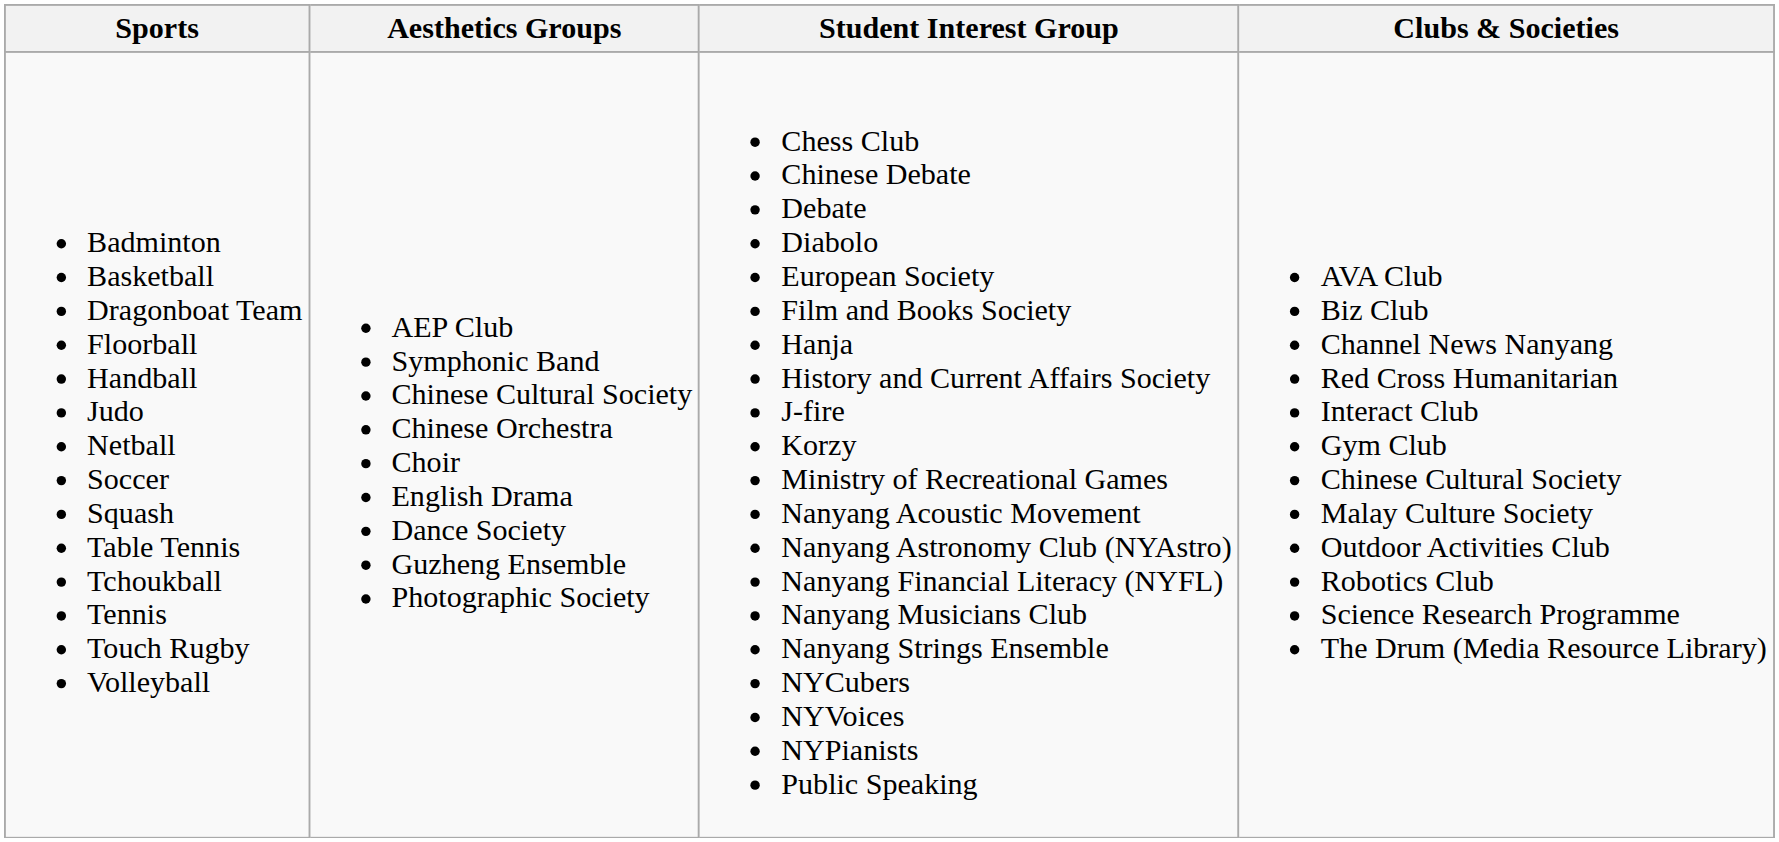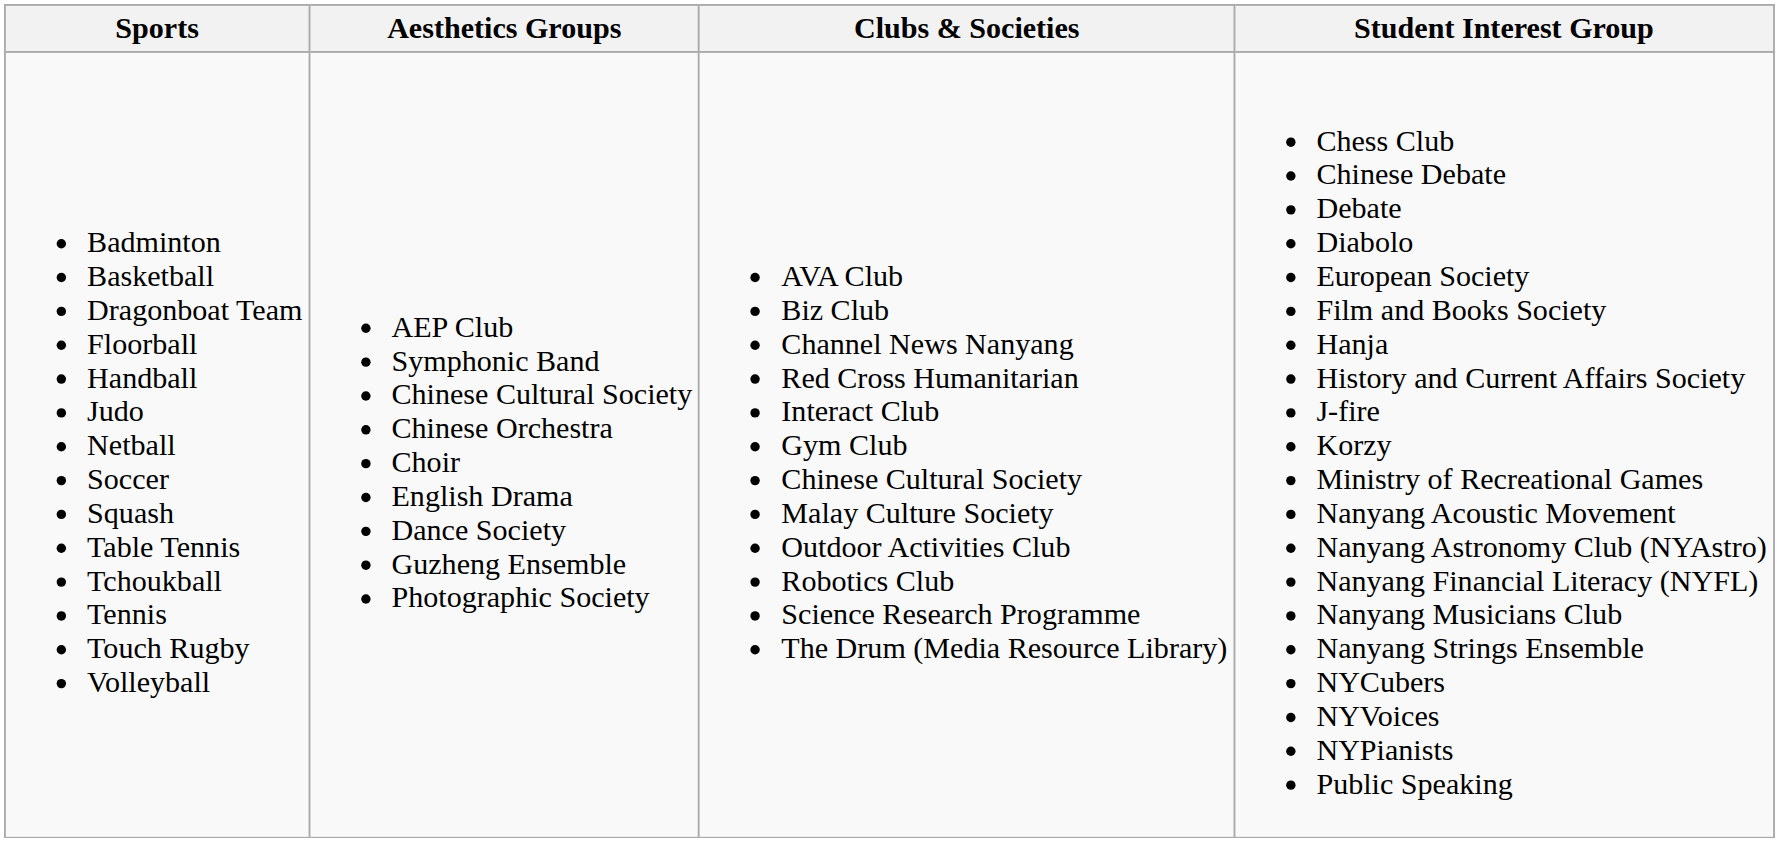columns swapped: (1506, 28) <-> (969, 28)
